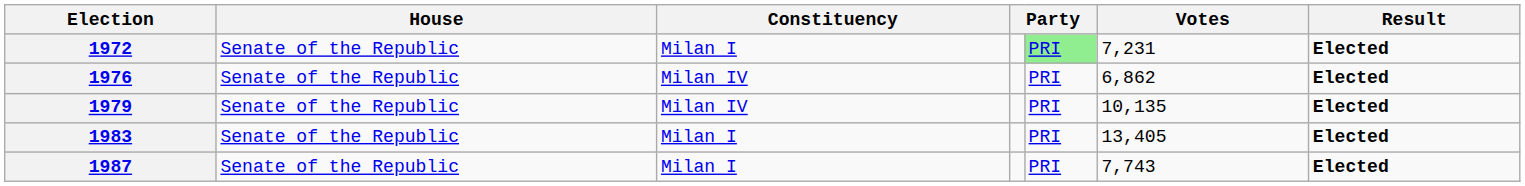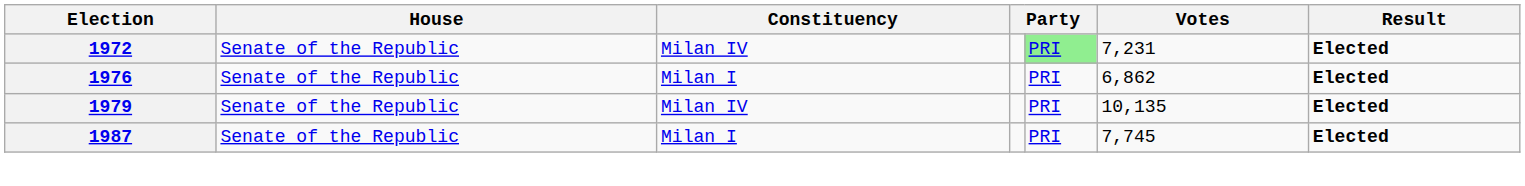(699, 49) Milan I -> (704, 49) Milan IV
(704, 78) Milan IV -> (699, 78) Milan I
- row: (110, 137)
(1129, 167) 7,743 -> (1129, 137) 7,745
